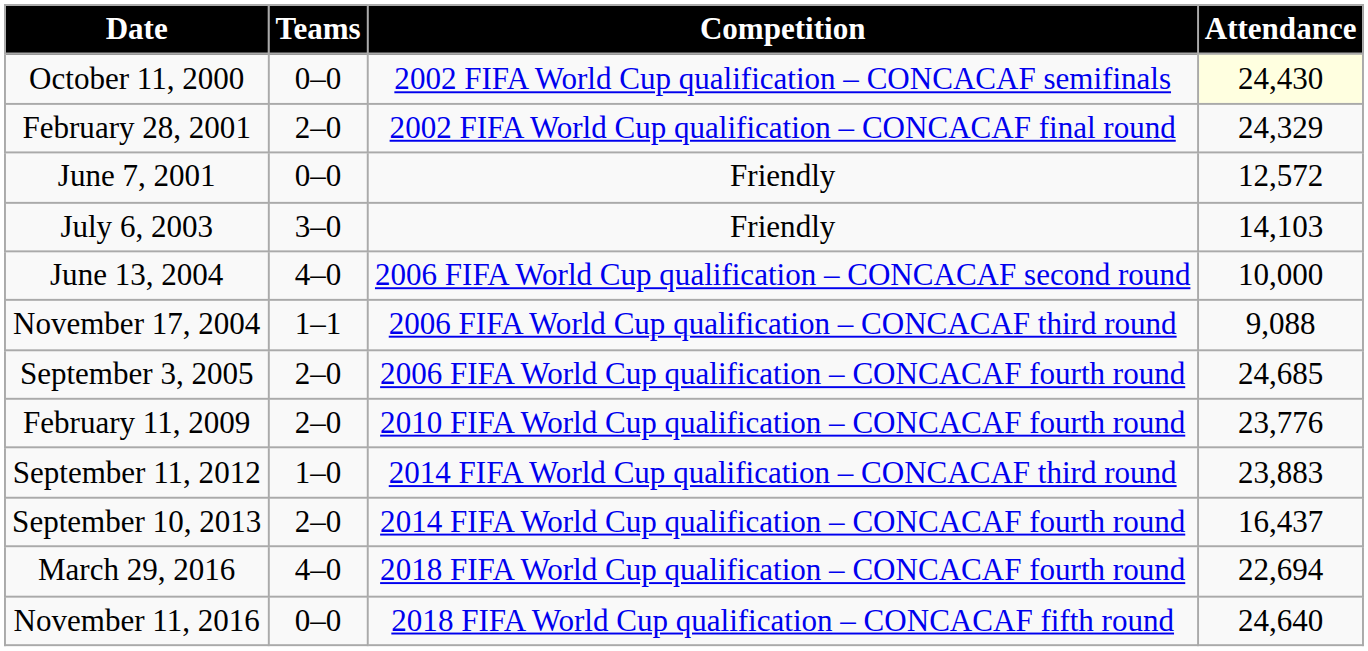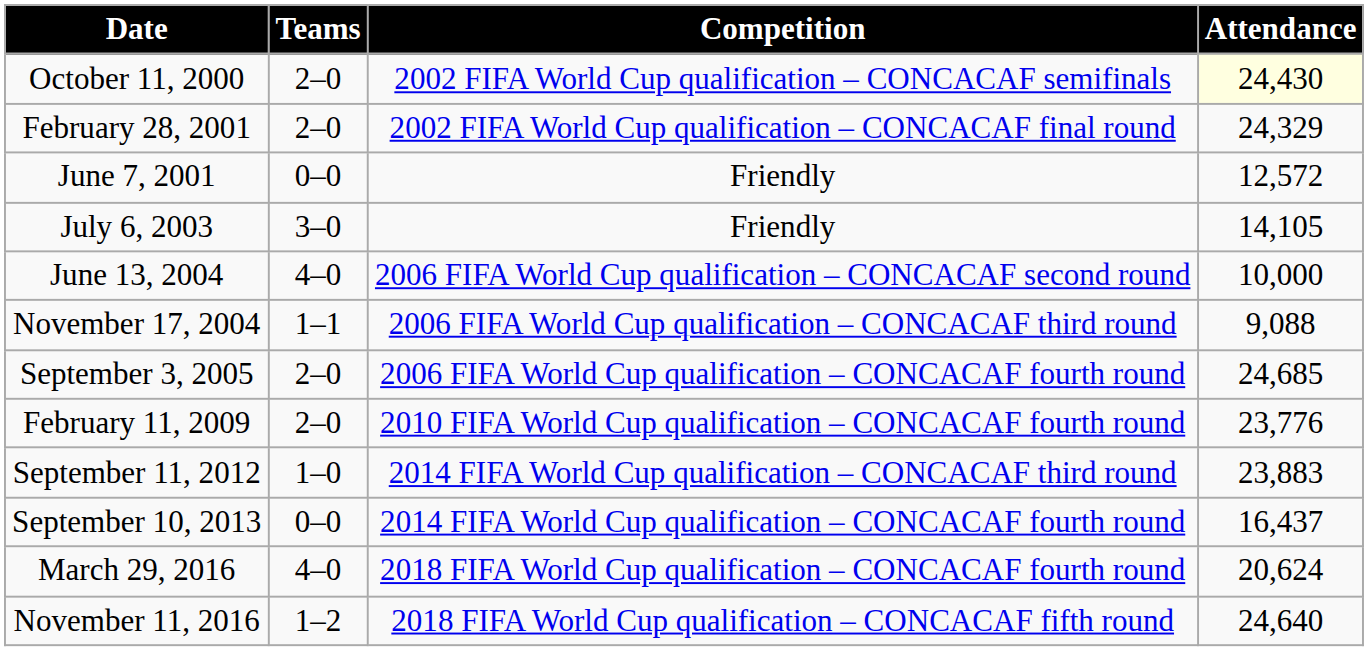(318, 78) 0–0 -> (318, 78) 2–0
(1281, 226) 14,103 -> (1281, 226) 14,105
(318, 521) 2–0 -> (318, 521) 0–0
(1281, 570) 22,694 -> (1281, 570) 20,624
(318, 619) 0–0 -> (318, 619) 1–2
